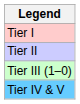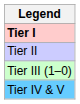(21, 33) normal -> (21, 33) bold
